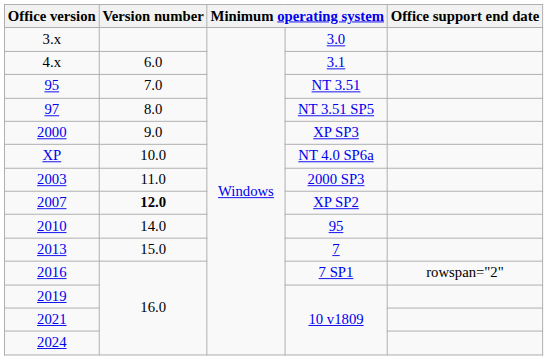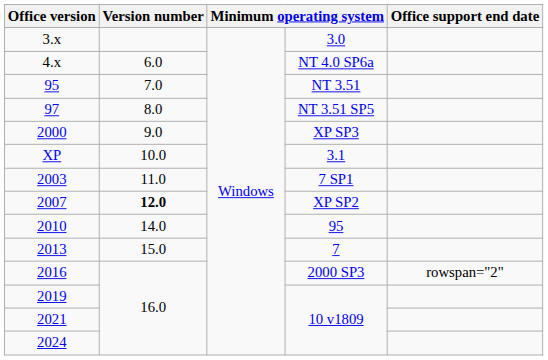(336, 62) 3.1 -> (336, 62) NT 4.0 SP6a
(336, 156) NT 4.0 SP6a -> (336, 156) 3.1
(336, 179) 2000 SP3 -> (336, 179) 7 SP1
(336, 272) 7 SP1 -> (336, 272) 2000 SP3
